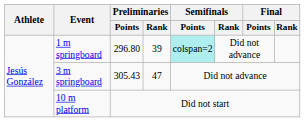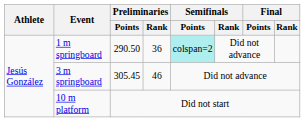(127, 49) 296.80 -> (127, 49) 290.50
(157, 49) 39 -> (157, 49) 36
(127, 76) 305.43 -> (127, 76) 305.45
(157, 76) 47 -> (157, 76) 46
